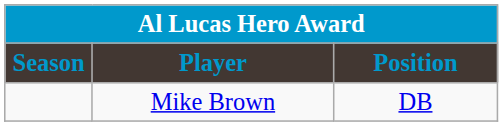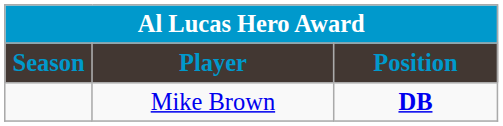(415, 101) normal -> (415, 101) bold
